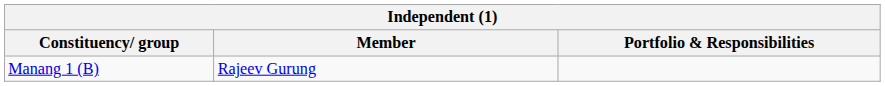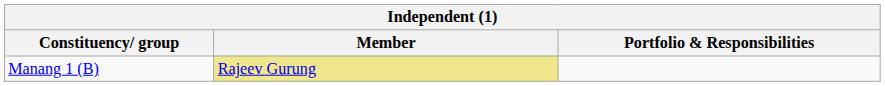(267, 68) no background -> (267, 68) khaki background
